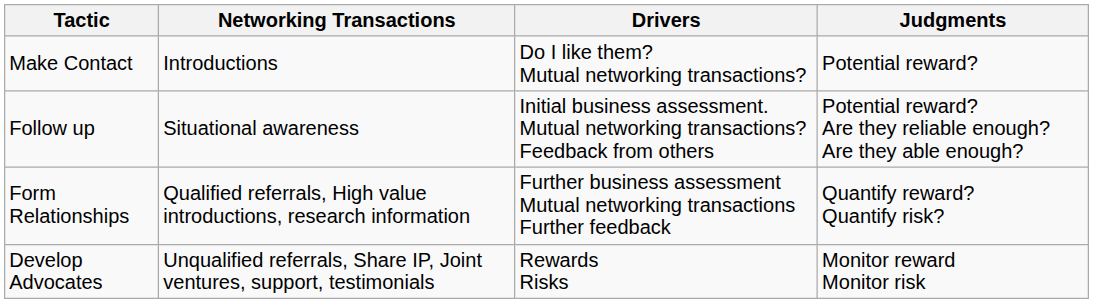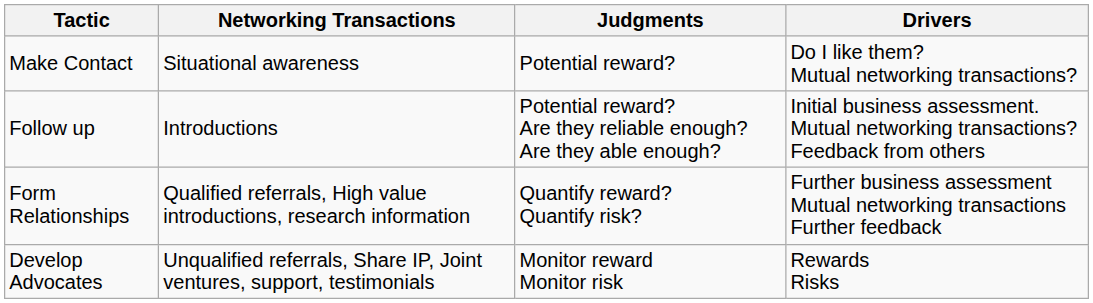columns swapped: (953, 20) <-> (666, 20)
(221, 63) Introductions -> (261, 63) Situational awareness
(261, 128) Situational awareness -> (221, 128) Introductions
